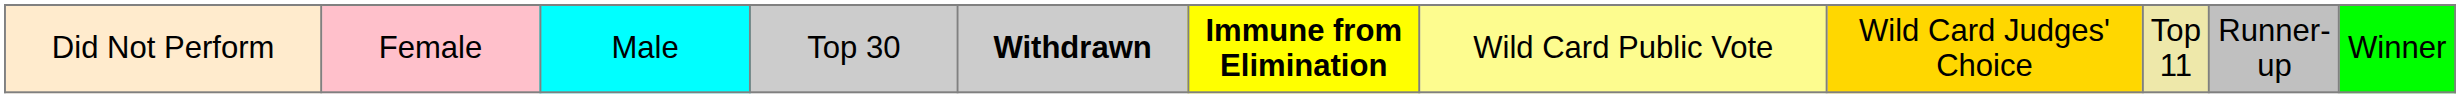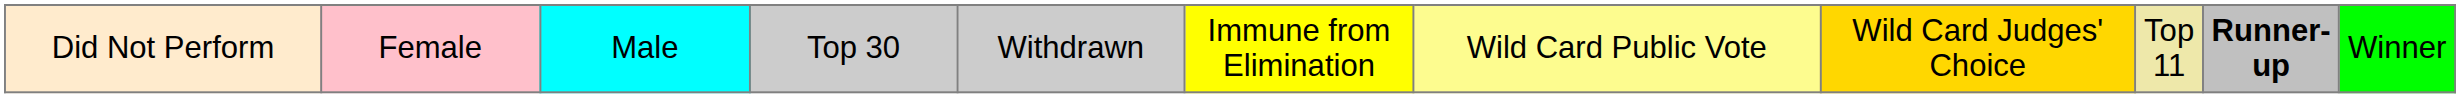(1073, 48) bold -> (1071, 48) normal
(1304, 48) bold -> (1299, 48) normal
(2274, 48) normal -> (2271, 48) bold
